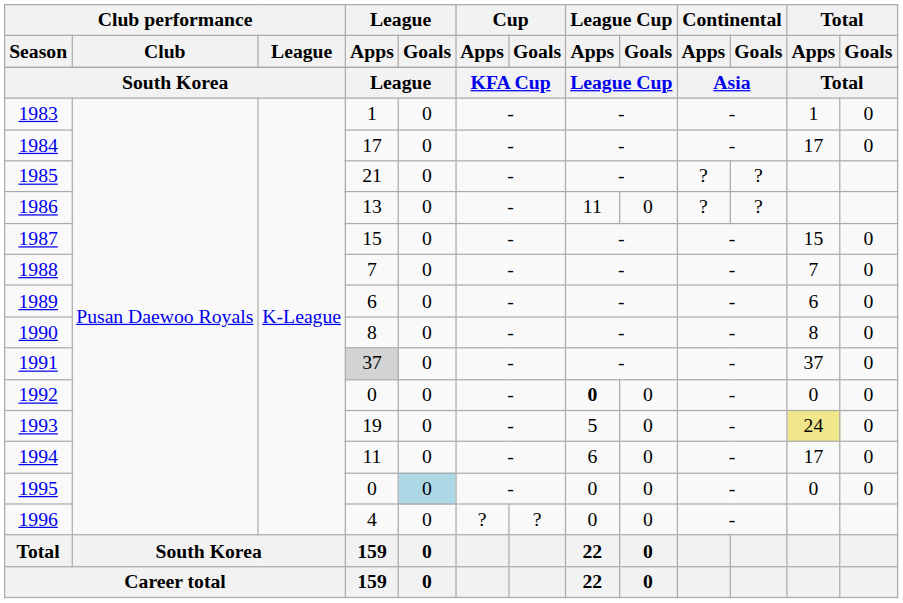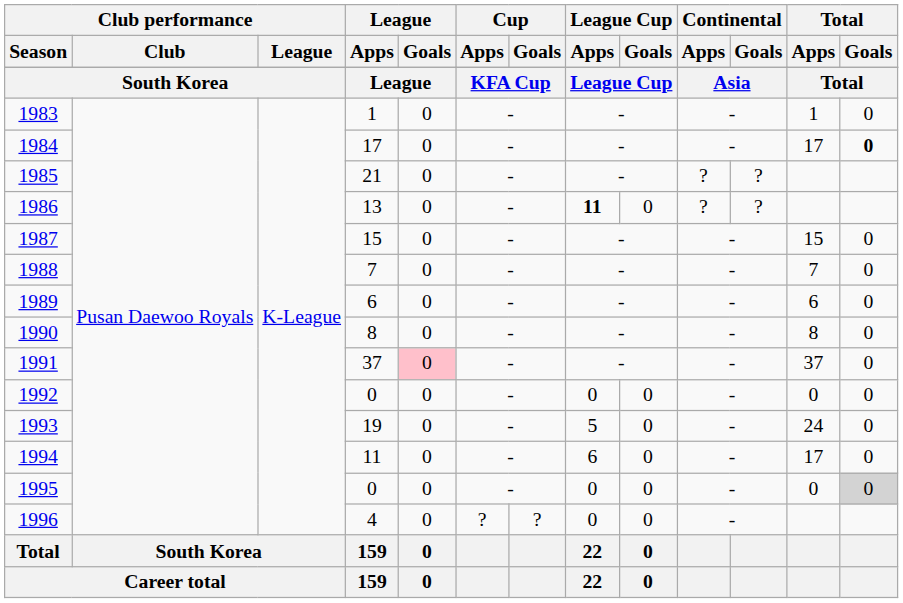(868, 144) normal -> (868, 144) bold
(592, 207) normal -> (592, 207) bold
(372, 363) lightgrey background -> (372, 363) no background
(427, 363) no background -> (427, 363) pink background
(592, 394) bold -> (592, 394) normal
(813, 425) khaki background -> (813, 425) no background
(427, 488) lightblue background -> (427, 488) no background
(868, 488) no background -> (868, 488) lightgrey background
